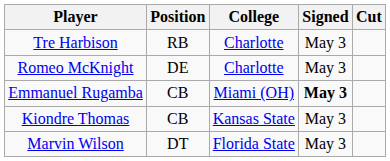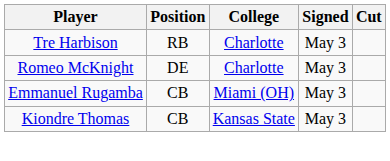(325, 93) bold -> (325, 93) normal
- row: (76, 144)
